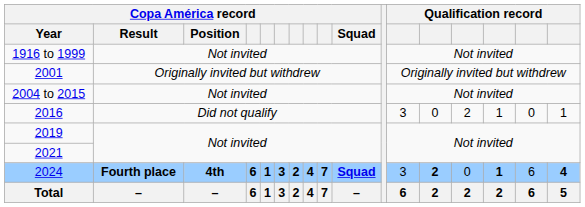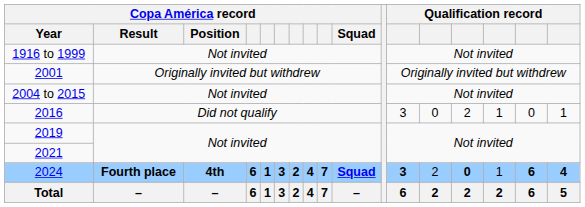(403, 172) normal -> (403, 172) bold
(435, 172) bold -> (435, 172) normal
(467, 172) normal -> (467, 172) bold
(499, 172) bold -> (499, 172) normal
(531, 172) normal -> (531, 172) bold
